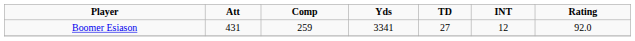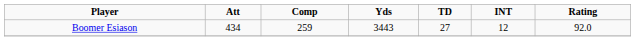(233, 28) 431 -> (233, 28) 434
(384, 28) 3341 -> (384, 28) 3443
